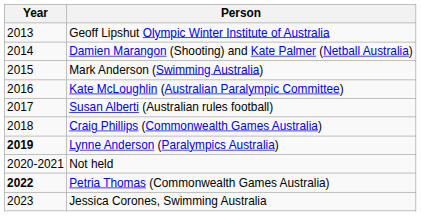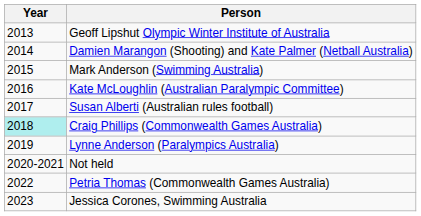(20, 126) no background -> (20, 126) paleturquoise background
(20, 145) bold -> (20, 145) normal
(20, 182) bold -> (20, 182) normal
